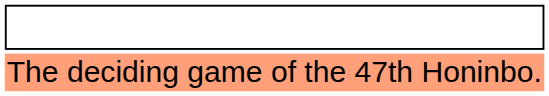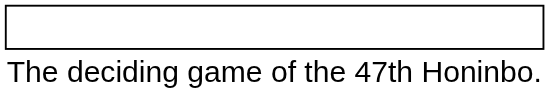(274, 72) lightsalmon background -> (274, 72) no background
